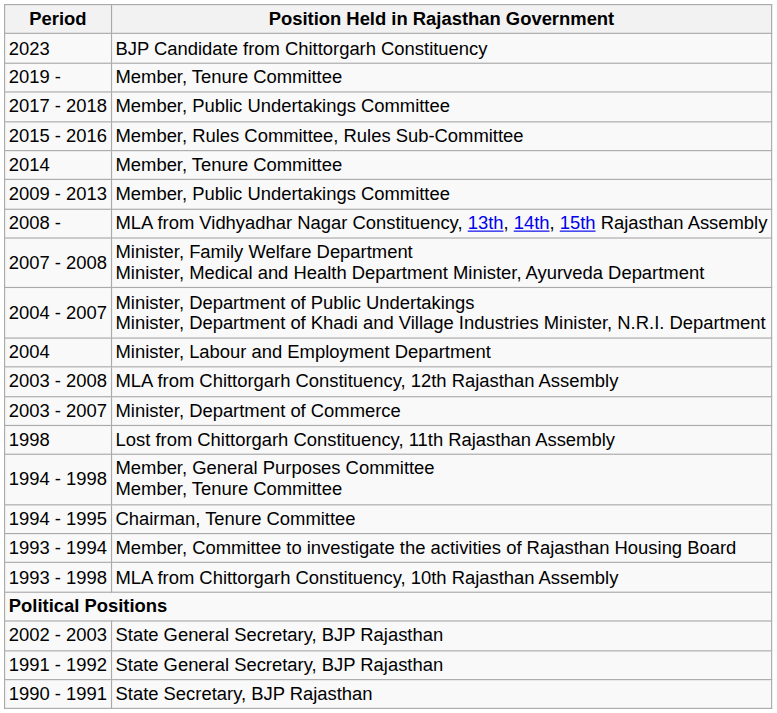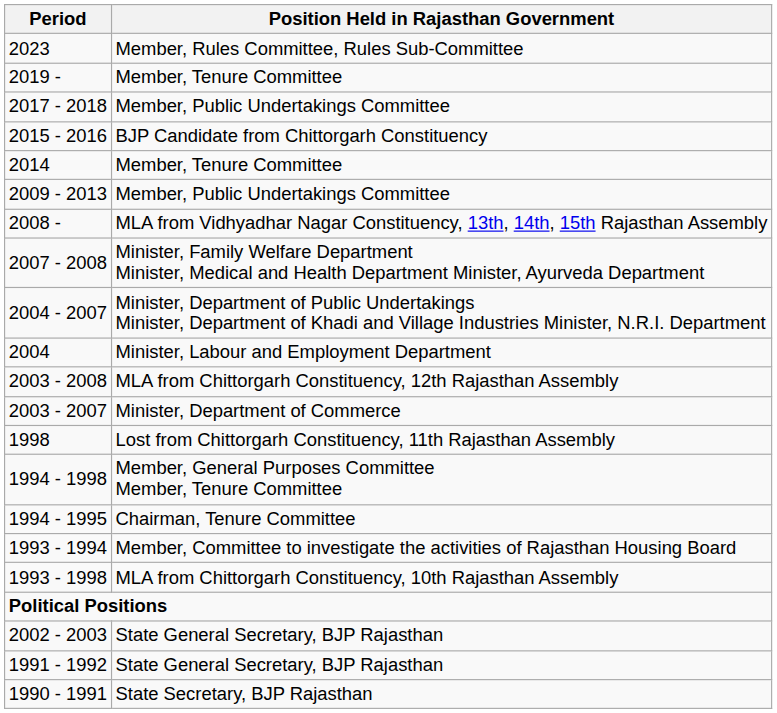(301, 48) BJP Candidate from Chittorgarh Constituency -> (320, 48) Member, Rules Committee, Rules Sub-Committee
(320, 135) Member, Rules Committee, Rules Sub-Committee -> (301, 135) BJP Candidate from Chittorgarh Constituency
